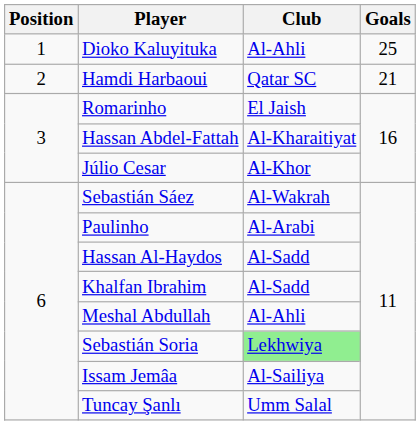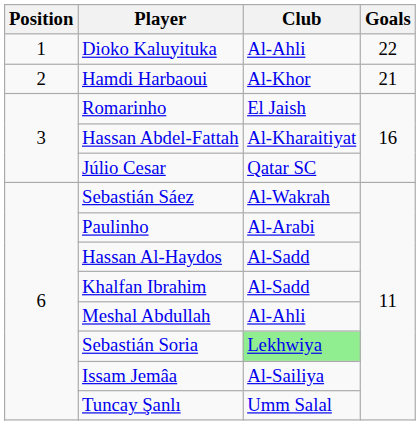(388, 49) 25 -> (388, 49) 22
(282, 78) Qatar SC -> (279, 78) Al-Khor
(279, 167) Al-Khor -> (282, 167) Qatar SC
